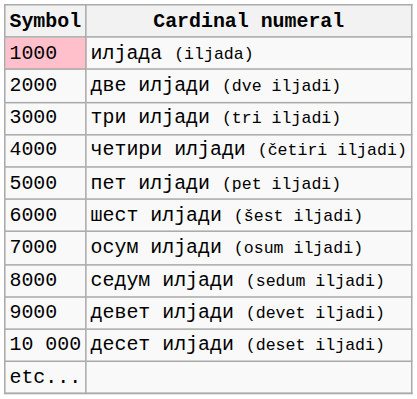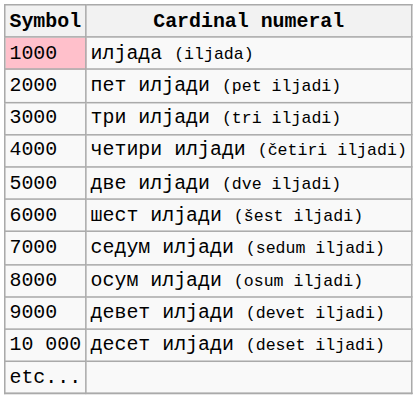(216, 86) две илјади (dve iljadi) -> (216, 86) пет илјади (pet iljadi)
(216, 183) пет илјади (pet iljadi) -> (216, 183) две илјади (dve iljadi)
(227, 248) осум илјади (osum iljadi) -> (238, 248) седум илјади (sedum iljadi)
(238, 280) седум илјади (sedum iljadi) -> (227, 280) осум илјади (osum iljadi)
